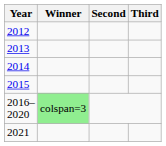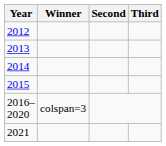(63, 108) lightgreen background -> (63, 108) no background
